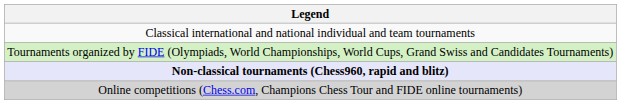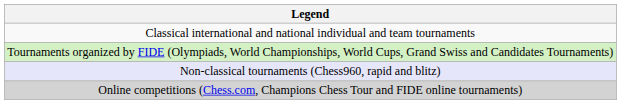(310, 71) bold -> (310, 71) normal
